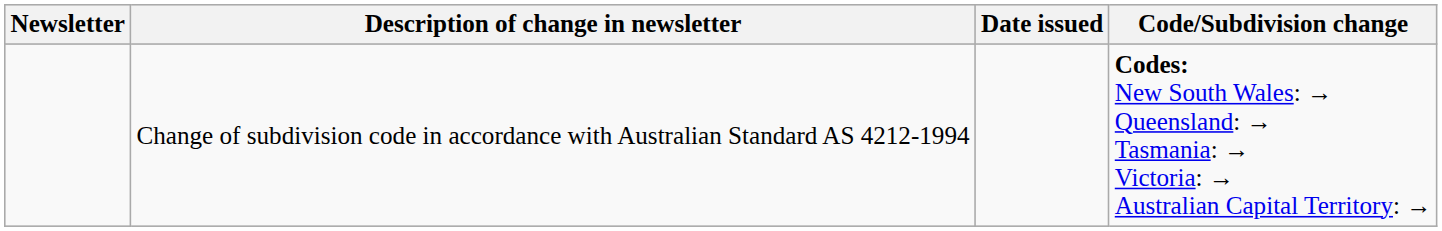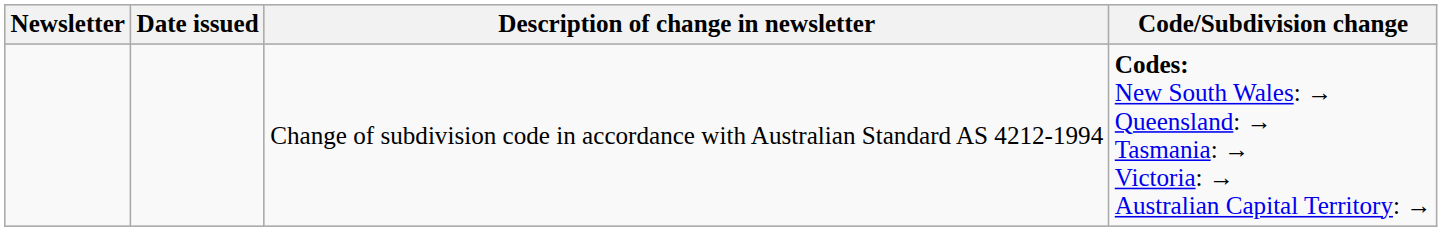columns swapped: (1042, 24) <-> (553, 24)
